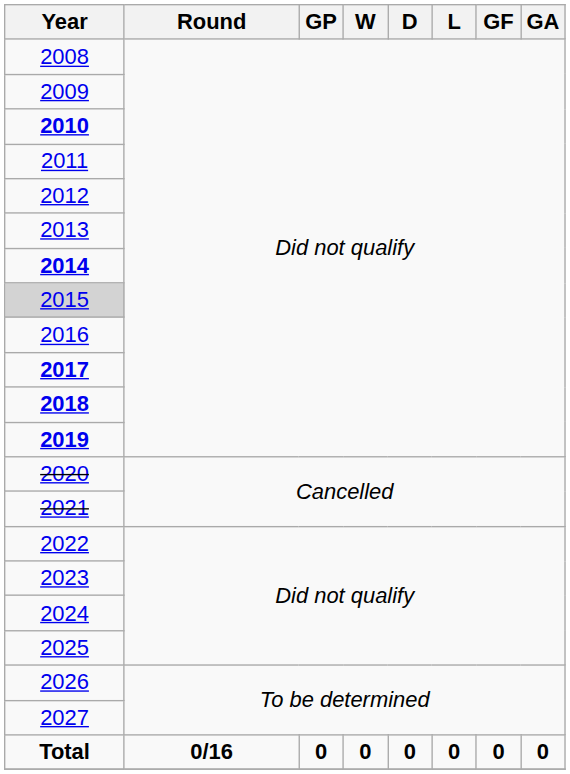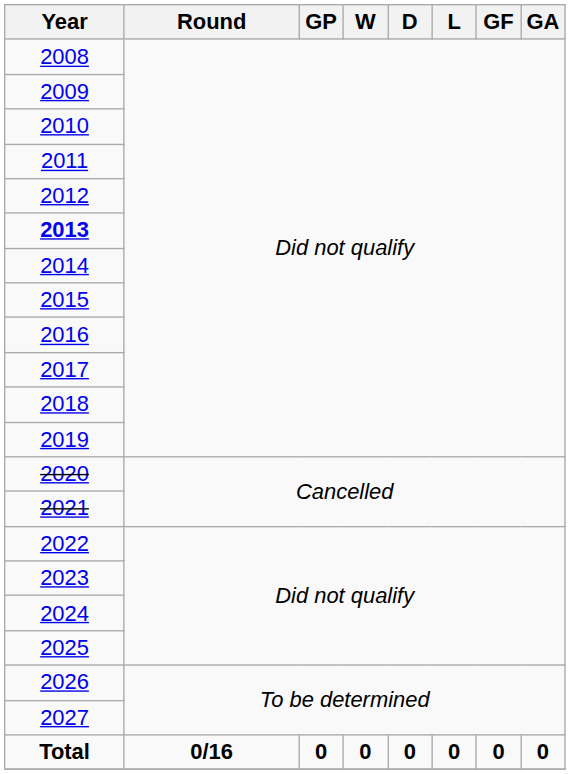(65, 126) bold -> (65, 126) normal
(65, 230) normal -> (65, 230) bold
(65, 265) bold -> (65, 265) normal
(65, 299) lightgrey background -> (65, 299) no background
(65, 369) bold -> (65, 369) normal
(65, 404) bold -> (65, 404) normal
(65, 439) bold -> (65, 439) normal
